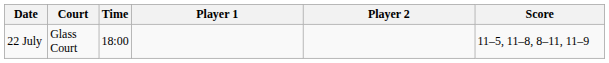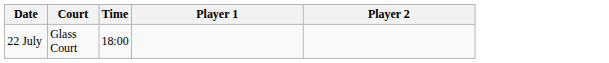- column: (540, 14)
